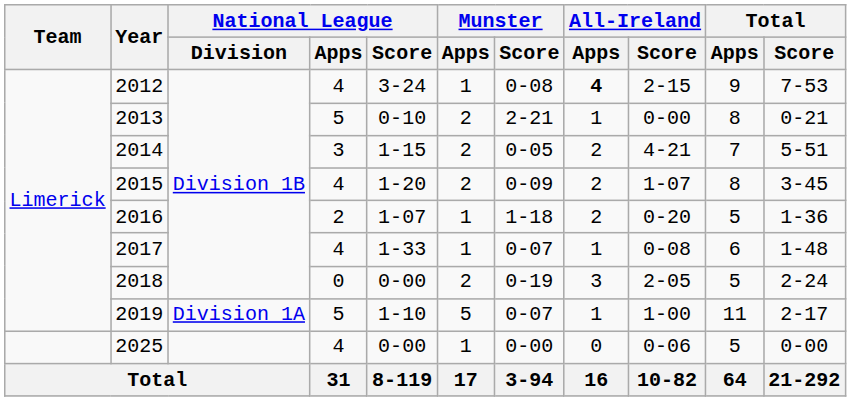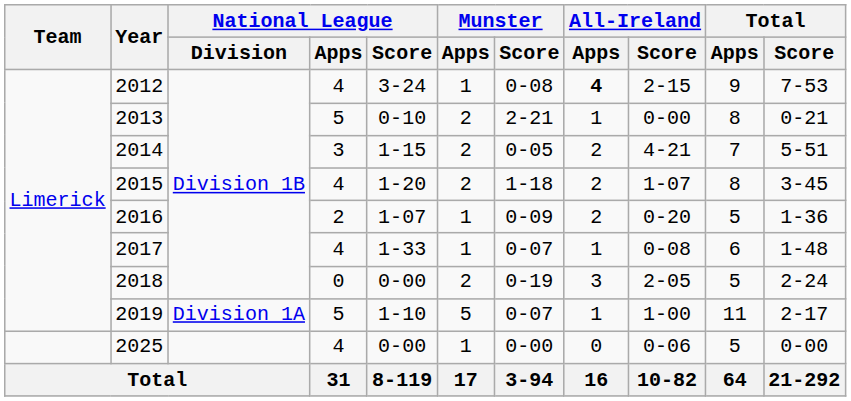(529, 184) 0-09 -> (529, 184) 1-18
(529, 217) 1-18 -> (529, 217) 0-09
